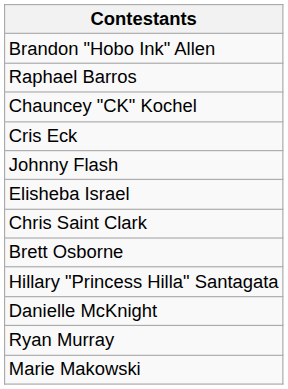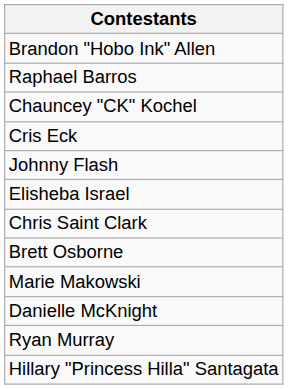(144, 281) Hillary "Princess Hilla" Santagata -> (75, 281) Marie Makowski
(75, 369) Marie Makowski -> (144, 369) Hillary "Princess Hilla" Santagata
